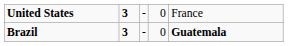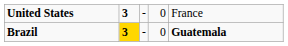(125, 32) no background -> (125, 32) gold background
